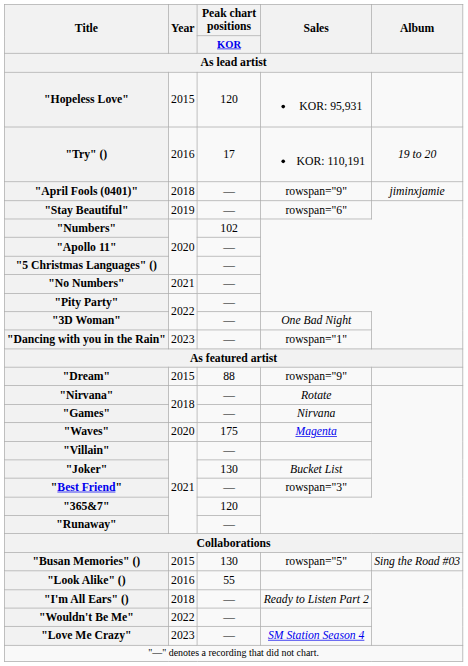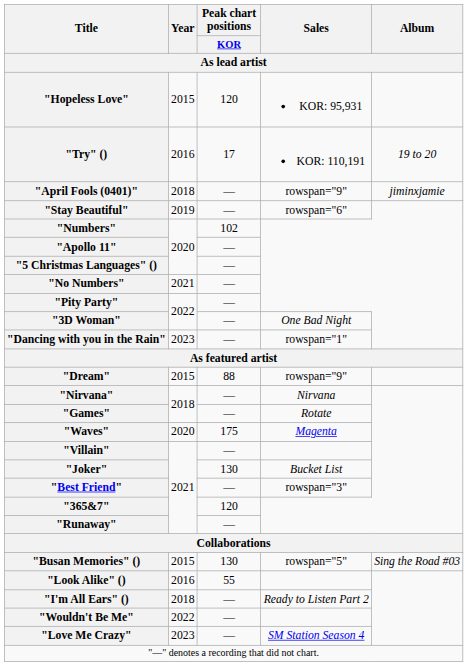(316, 395) Rotate -> (316, 395) Nirvana
(316, 413) Nirvana -> (316, 413) Rotate
